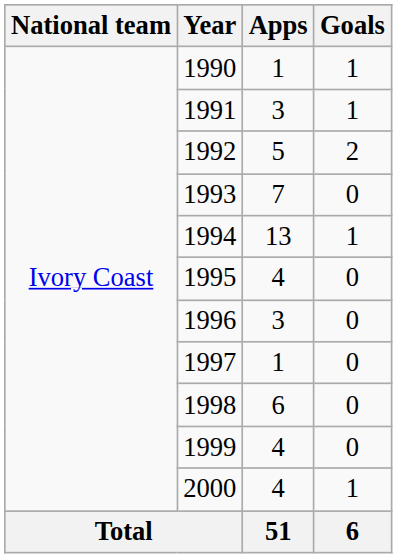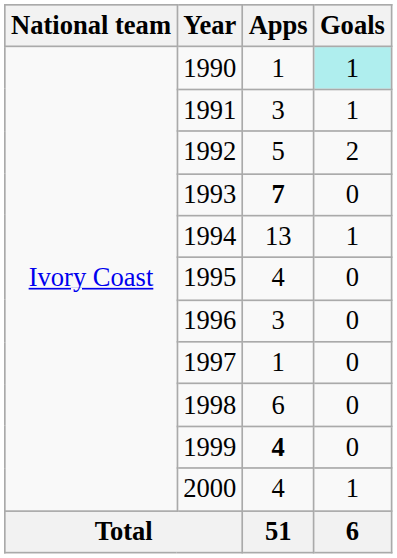(352, 67) no background -> (352, 67) paleturquoise background
(278, 194) normal -> (278, 194) bold
(278, 446) normal -> (278, 446) bold
